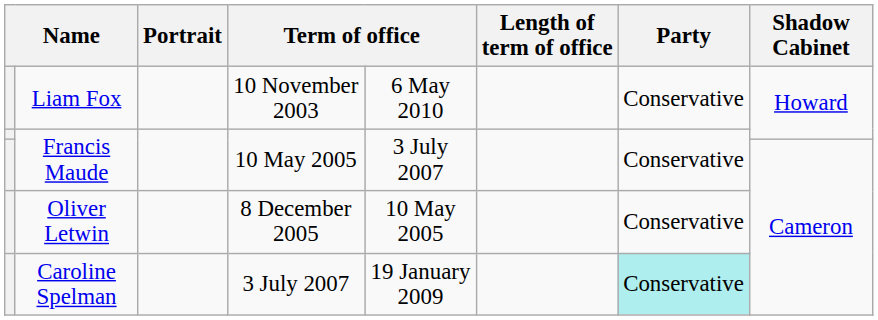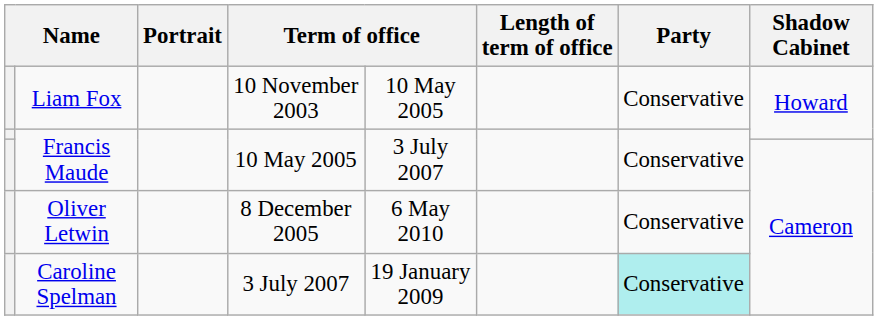(420, 97) 6 May 2010 -> (420, 97) 10 May 2005
(420, 221) 10 May 2005 -> (420, 221) 6 May 2010
